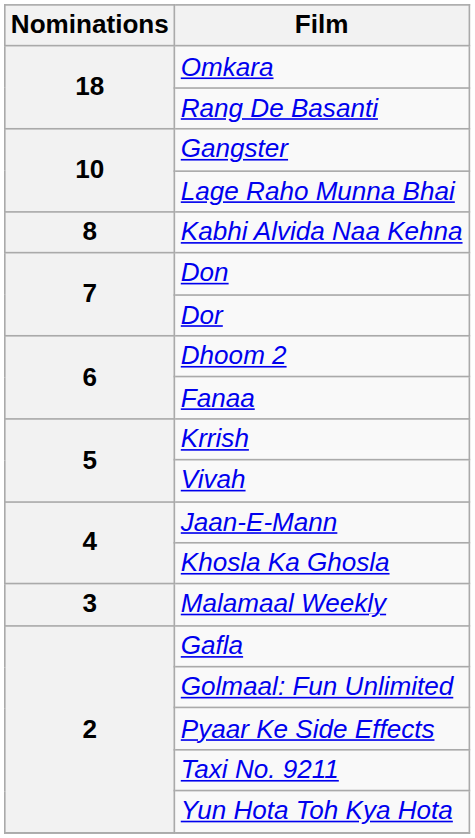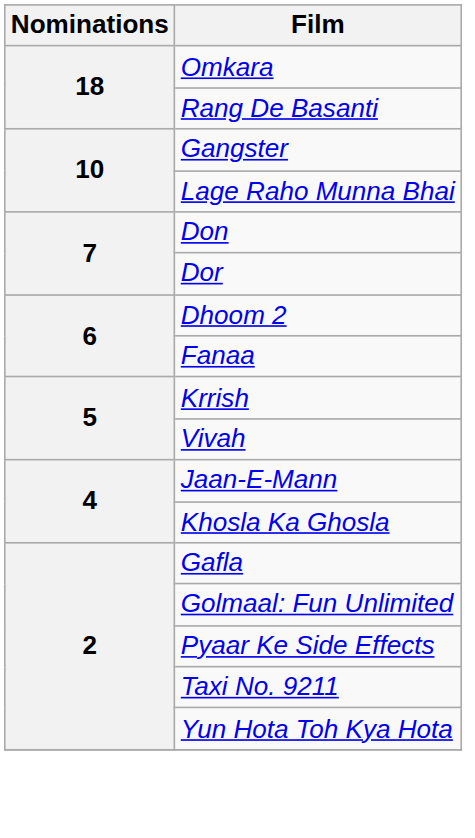- row: (322, 232)
- row: (283, 604)
